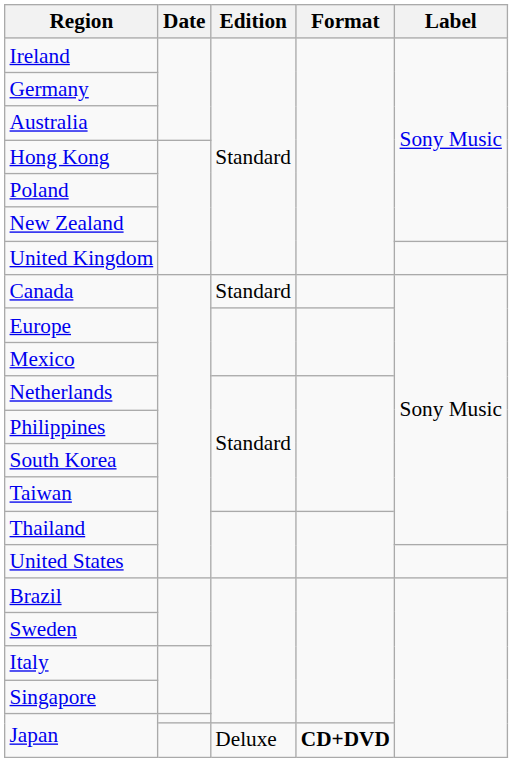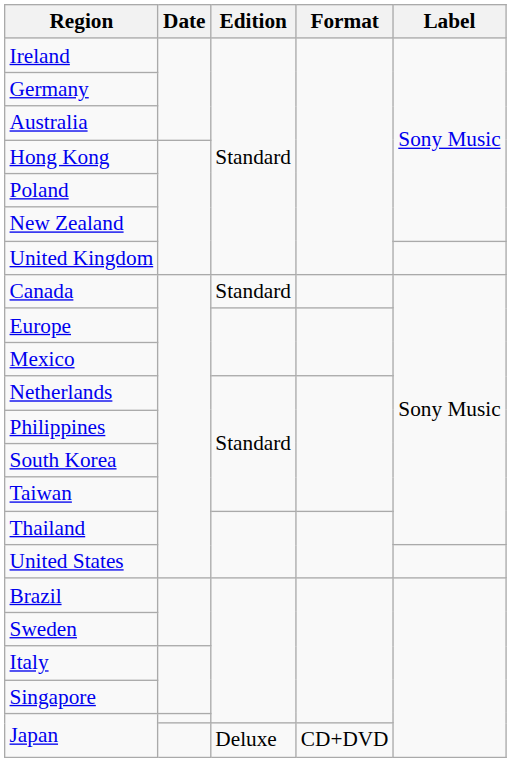(345, 739) bold -> (345, 739) normal
